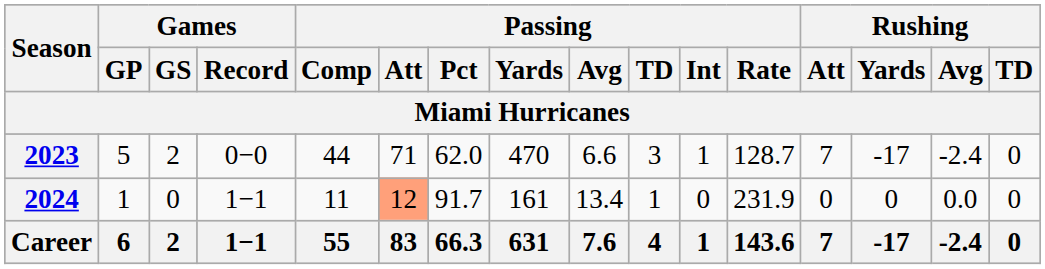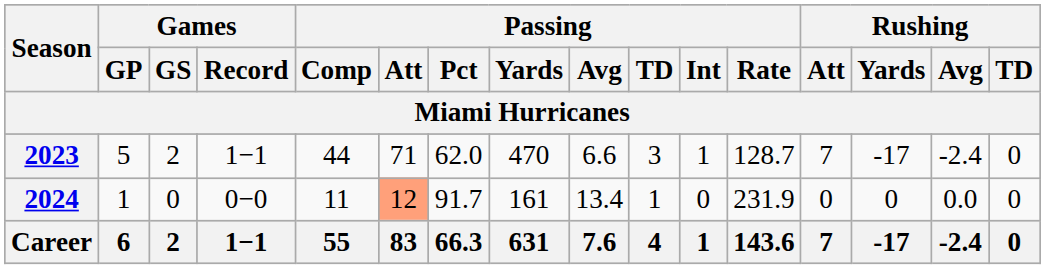(246, 155) 0−0 -> (246, 155) 1−1
(246, 198) 1−1 -> (246, 198) 0−0
